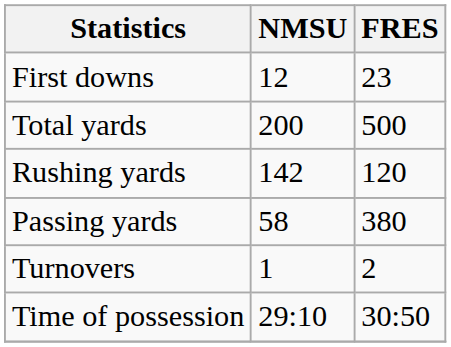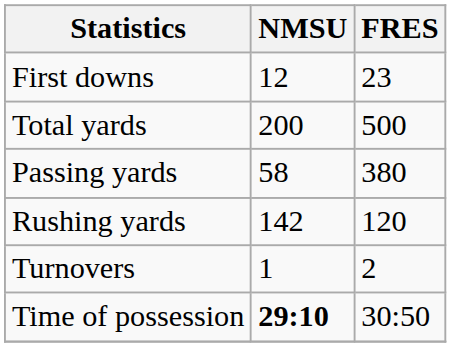rows swapped: (99, 172) <-> (95, 220)
(293, 316) normal -> (294, 316) bold
